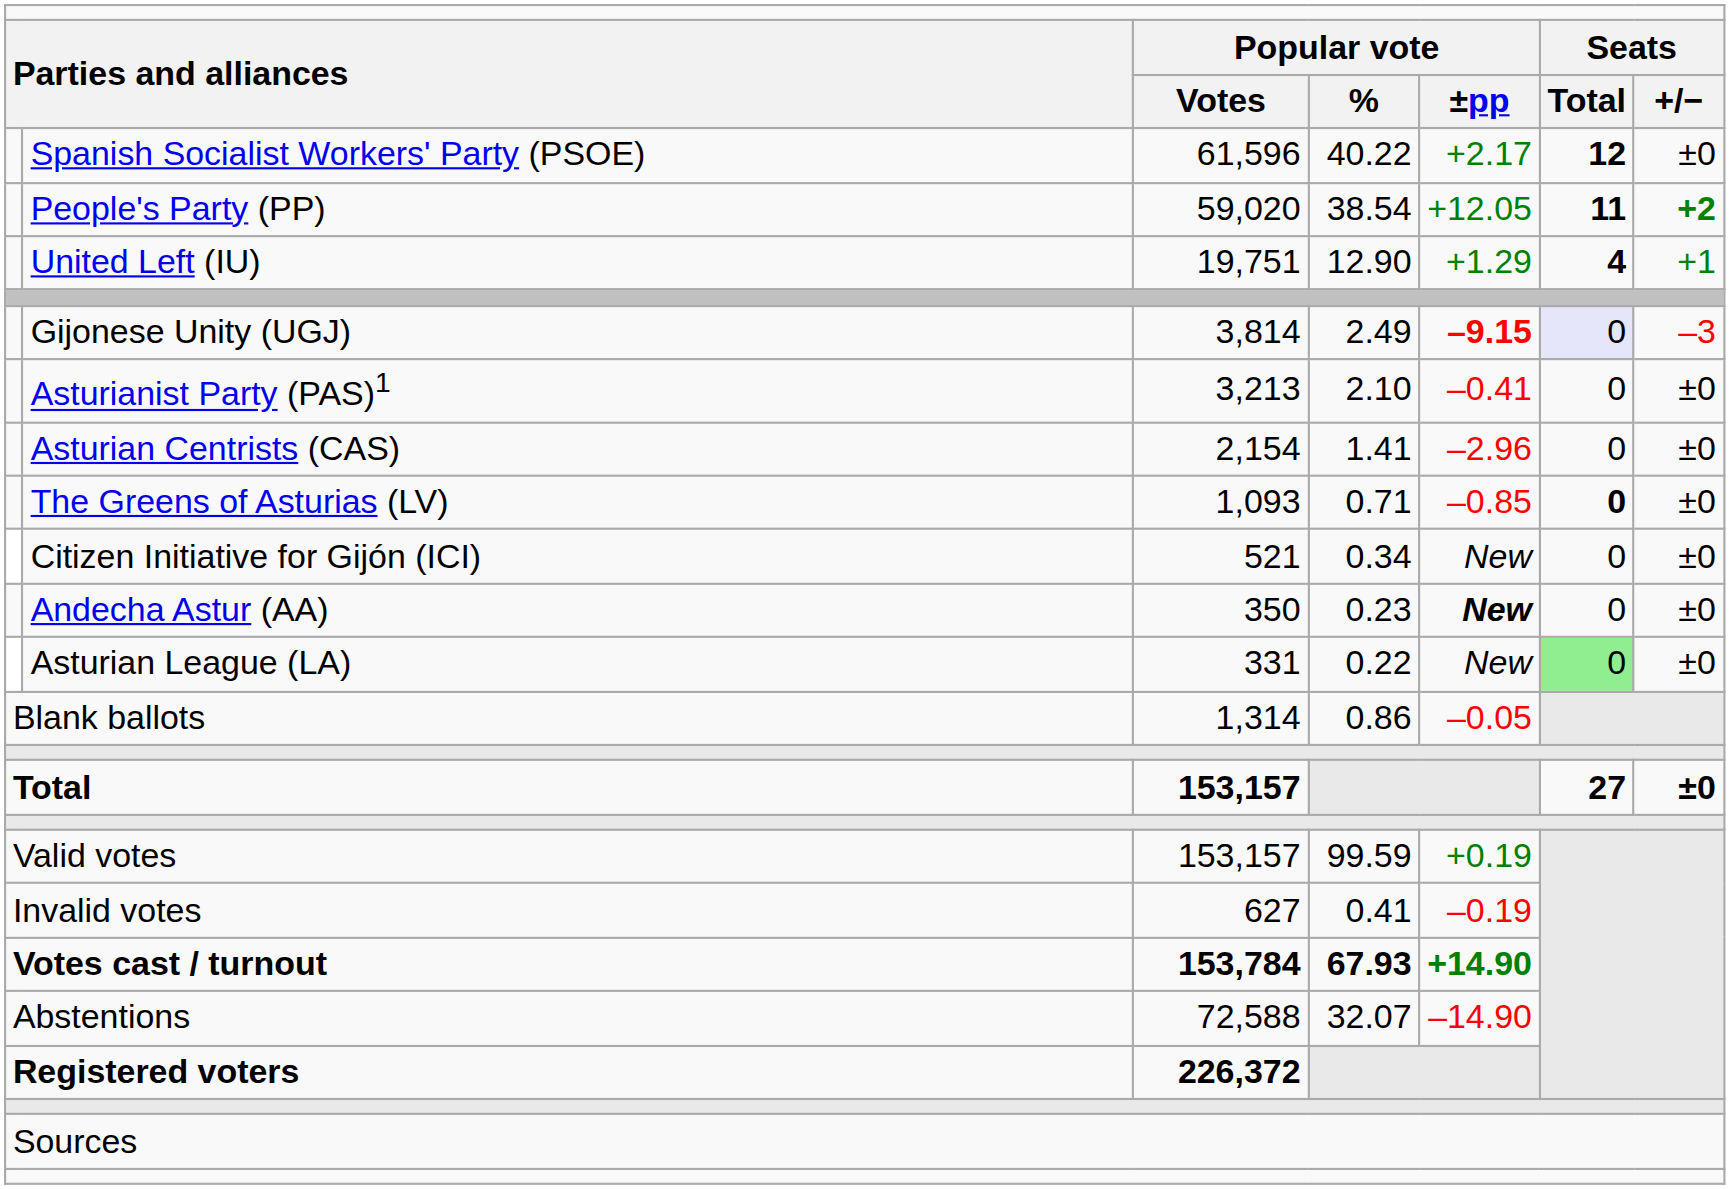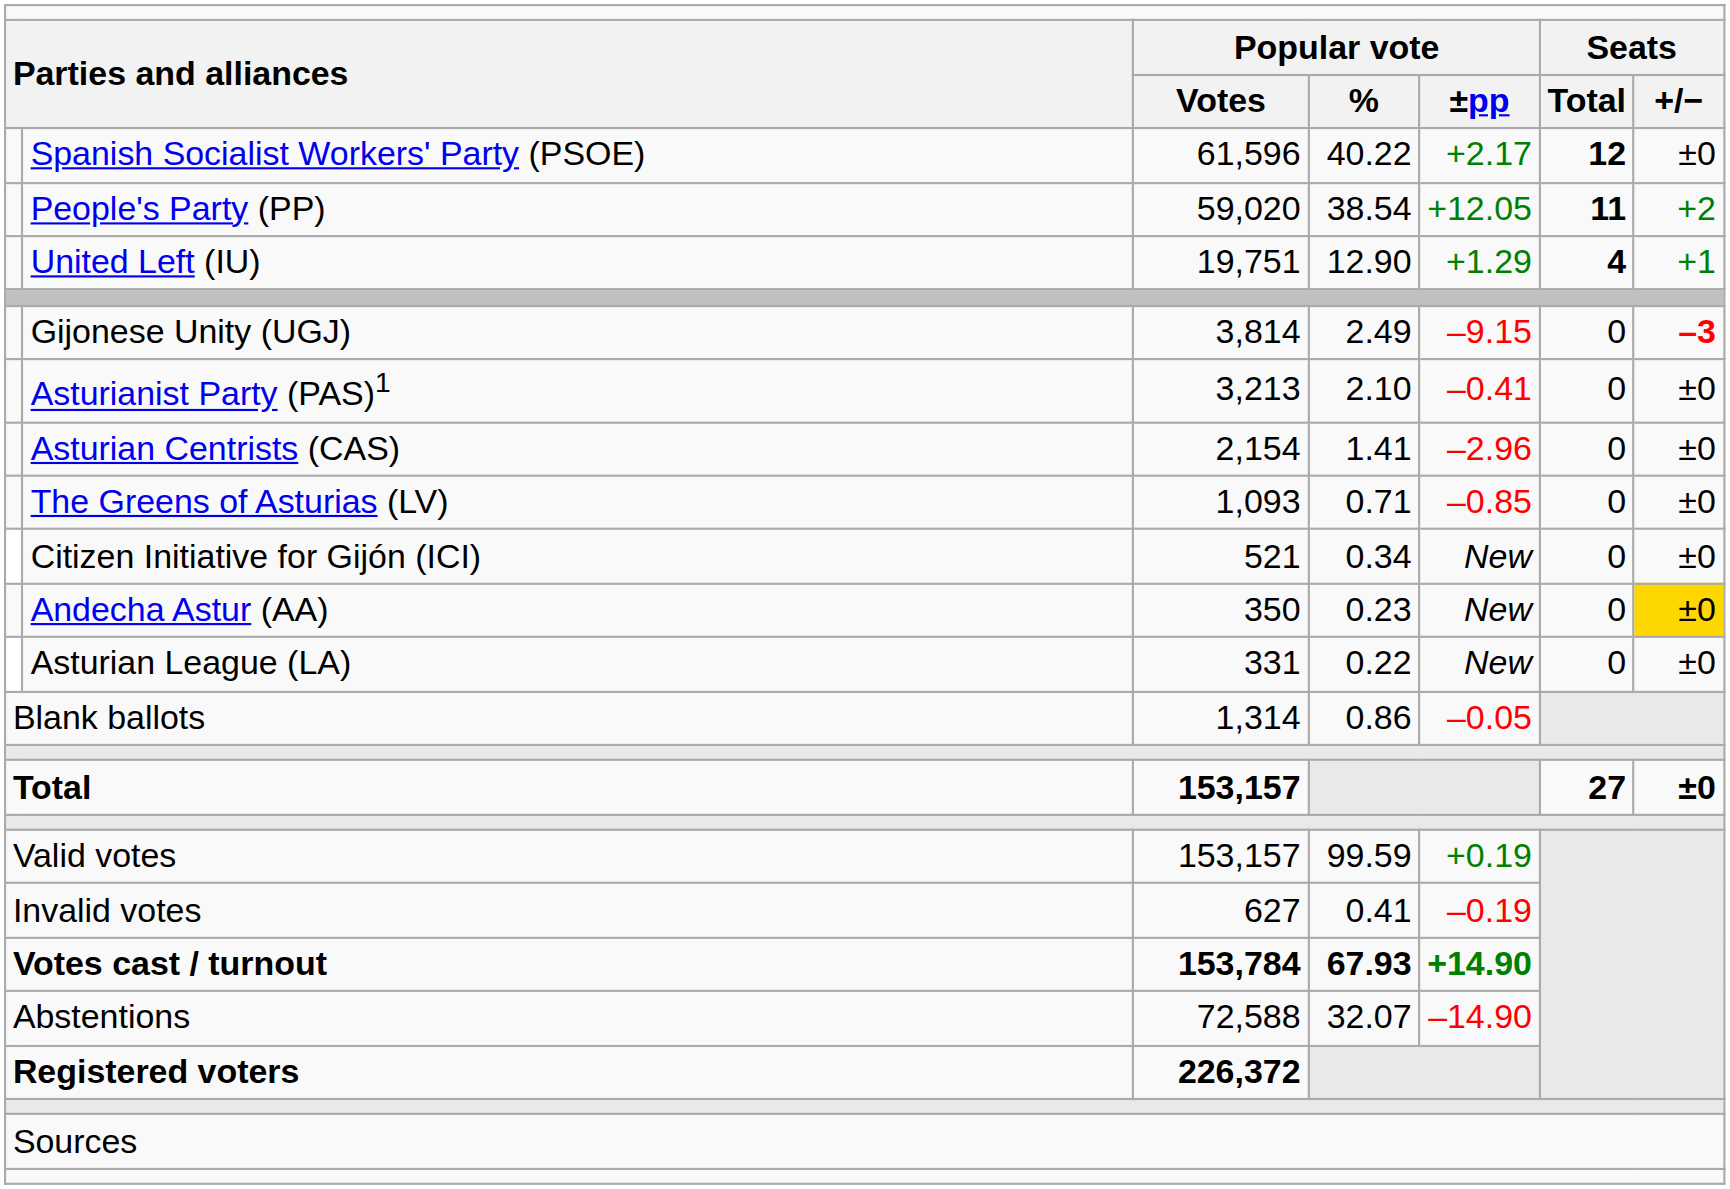(1697, 208) bold -> (1697, 208) normal
(1489, 331) bold -> (1489, 331) normal
(1617, 331) lavender background -> (1617, 331) no background
(1697, 331) normal -> (1697, 331) bold
(1617, 502) bold -> (1617, 502) normal
(1497, 609) bold -> (1498, 609) normal
(1697, 609) no background -> (1697, 609) gold background
(1617, 663) lightgreen background -> (1617, 663) no background
